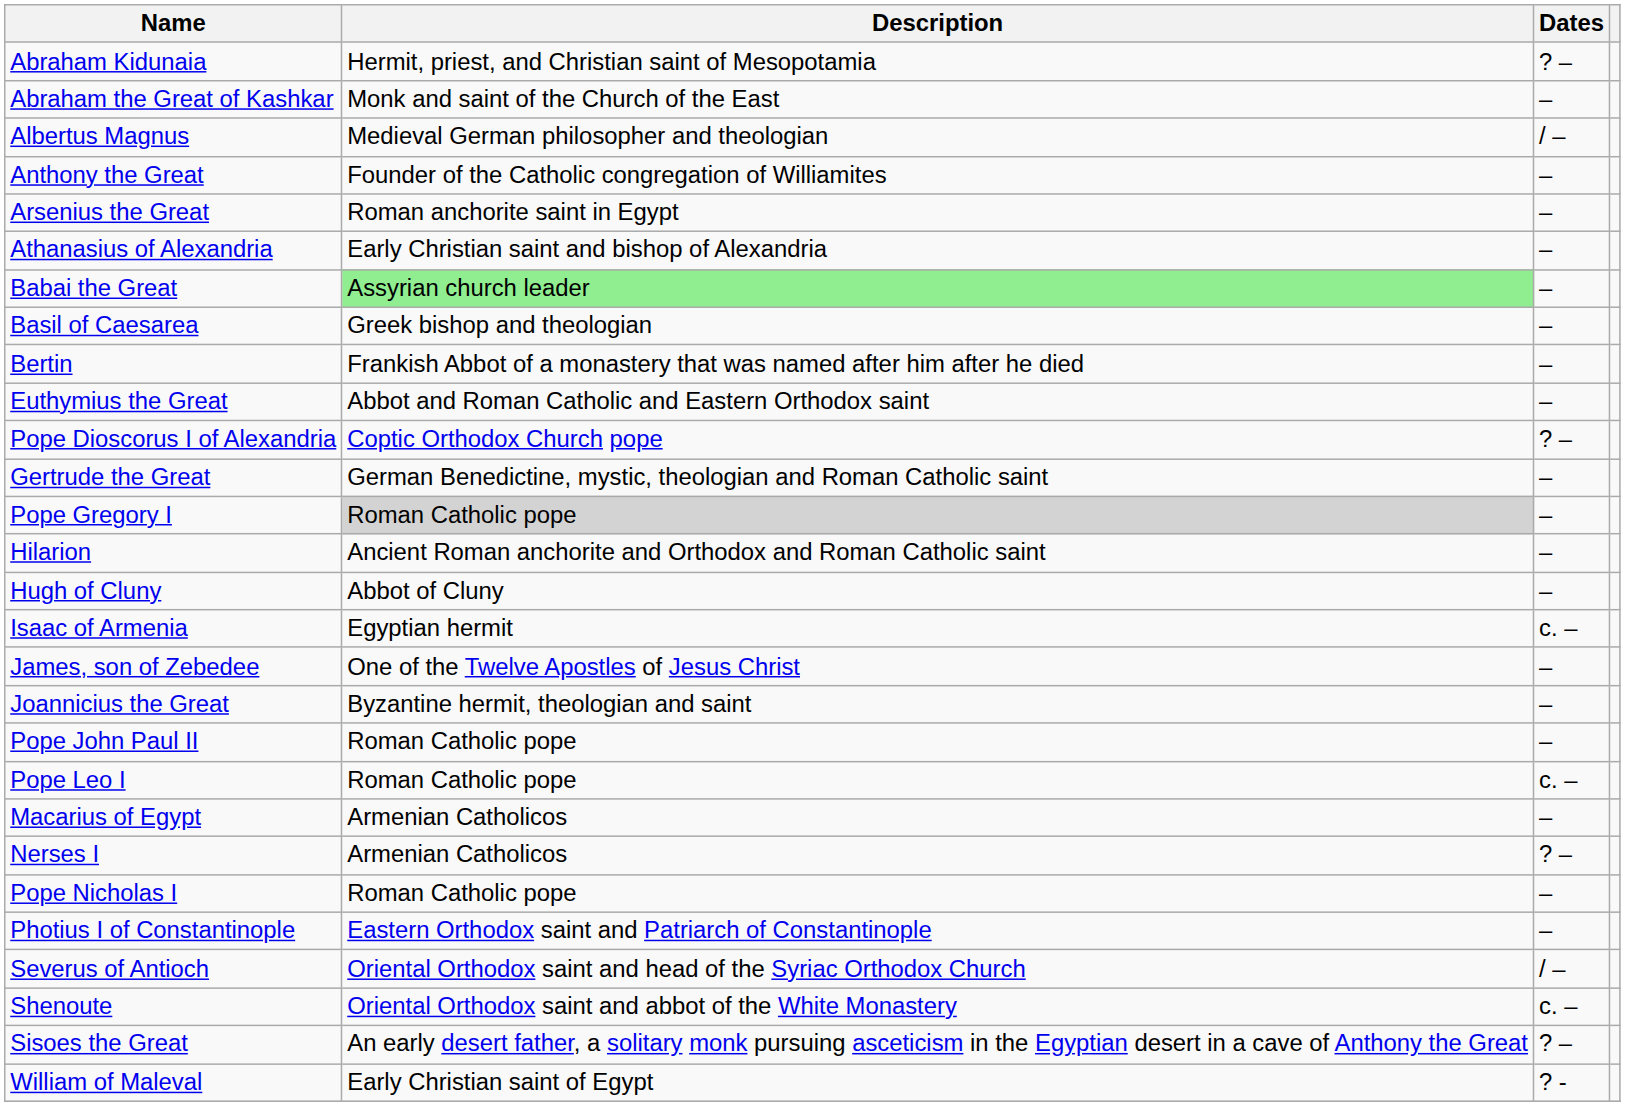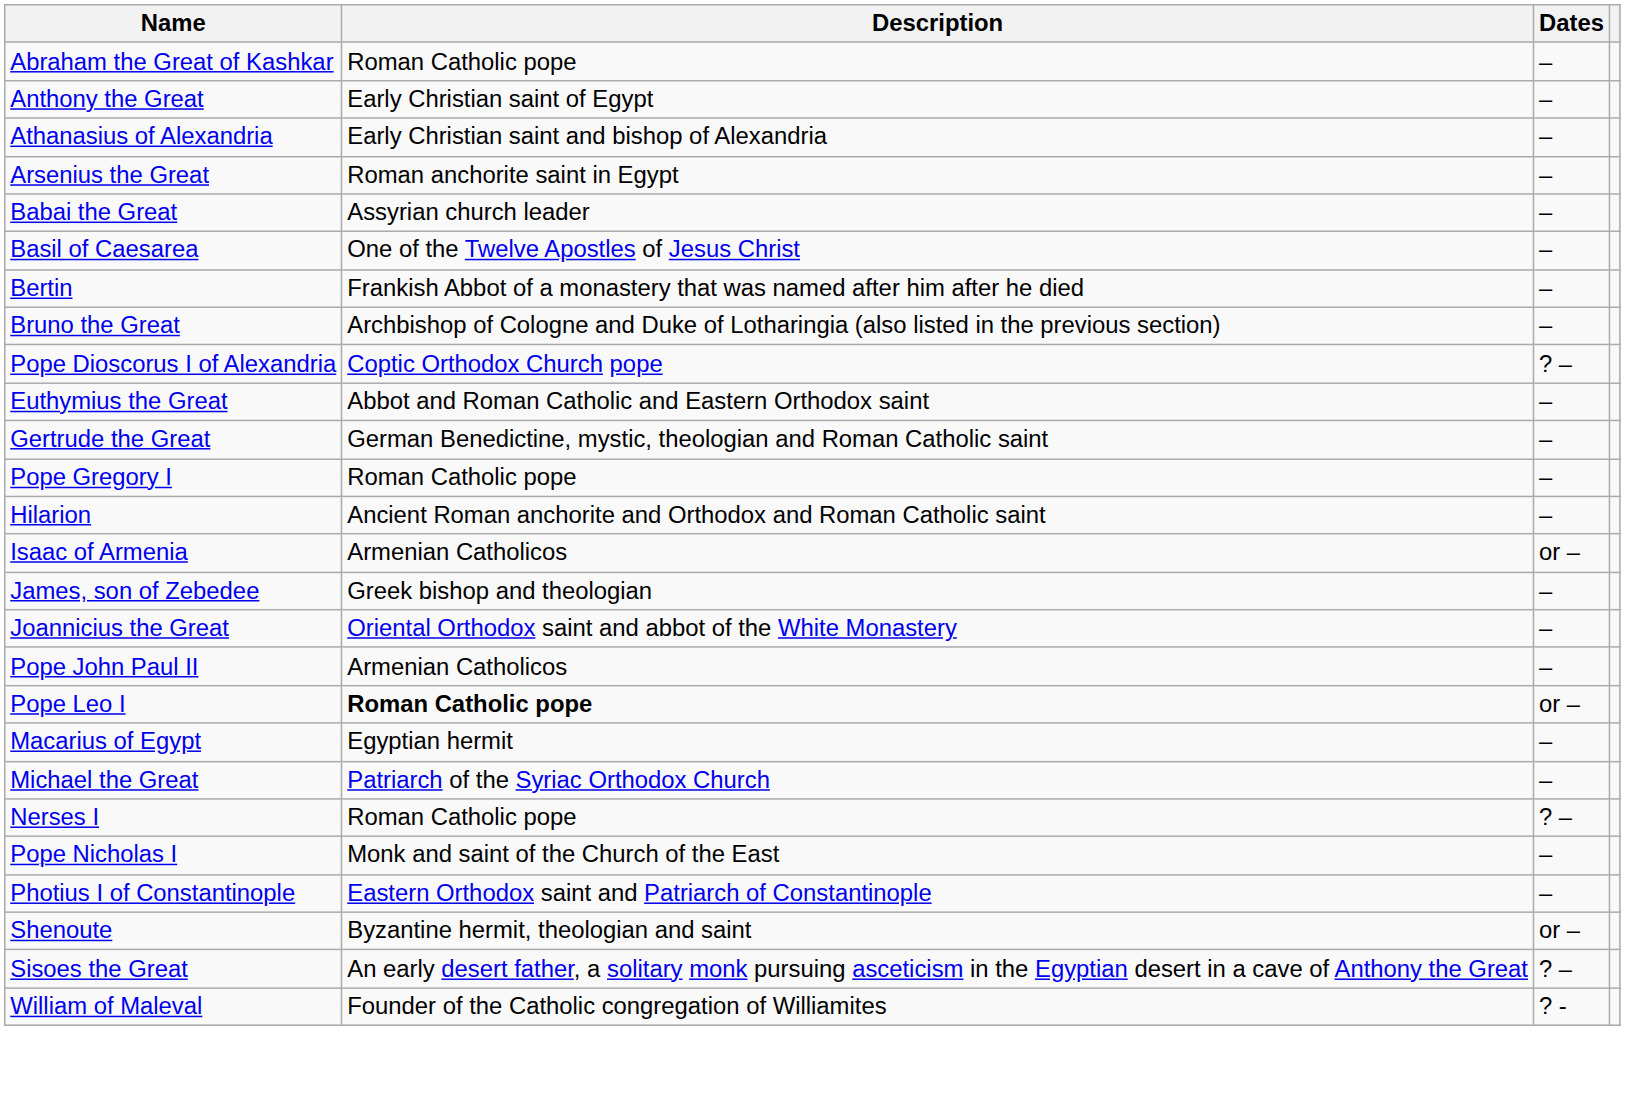- row: (108, 61)
(563, 99) Monk and saint of the Church of the East -> (462, 61) Roman Catholic pope
- row: (100, 136)
(617, 174) Founder of the Catholic congregation of Williamites -> (500, 99) Early Christian saint of Egypt
rows swapped: (110, 212) <-> (141, 250)
(468, 288) lightgreen background -> (468, 212) no background
(500, 325) Greek bishop and theologian -> (574, 250) One of the Twelve Apostles of Jesus Christ
+ row: (95, 325)
rows swapped: (173, 439) <-> (119, 401)
(462, 514) lightgrey background -> (462, 477) no background
- row: (86, 590)
(430, 628) Egyptian hermit -> (457, 552) Armenian Catholicos
(1558, 628) c. – -> (1560, 552) or –
(574, 666) One of the Twelve Apostles of Jesus Christ -> (500, 590) Greek bishop and theologian
(549, 703) Byzantine hermit, theologian and saint -> (652, 628) Oriental Orthodox saint and abbot of the White Monastery
(462, 741) Roman Catholic pope -> (457, 666) Armenian Catholicos
(462, 779) normal -> (470, 703) bold
(1558, 779) c. – -> (1560, 703) or –
(457, 817) Armenian Catholicos -> (430, 741) Egyptian hermit
+ row: (104, 779)
(457, 855) Armenian Catholicos -> (462, 817) Roman Catholic pope
(462, 893) Roman Catholic pope -> (563, 855) Monk and saint of the Church of the East
- row: (110, 968)
(652, 1006) Oriental Orthodox saint and abbot of the White Monastery -> (549, 930) Byzantine hermit, theologian and saint
(1558, 1006) c. – -> (1560, 930) or –
(500, 1082) Early Christian saint of Egypt -> (617, 1006) Founder of the Catholic congregation of Williamites
